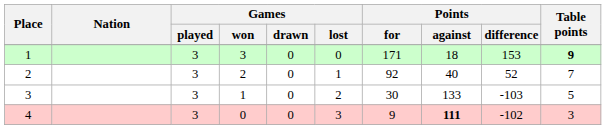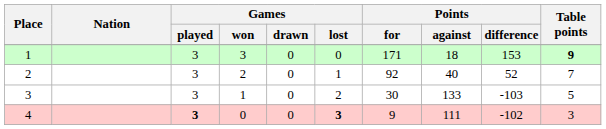(195, 114) normal -> (195, 114) bold
(338, 114) normal -> (338, 114) bold
(452, 114) bold -> (452, 114) normal
